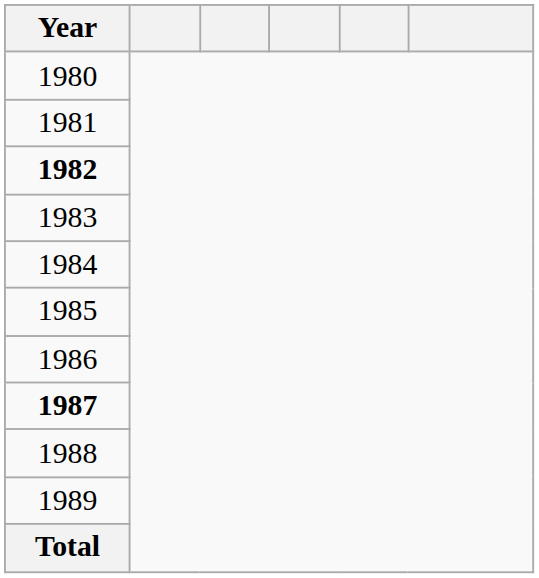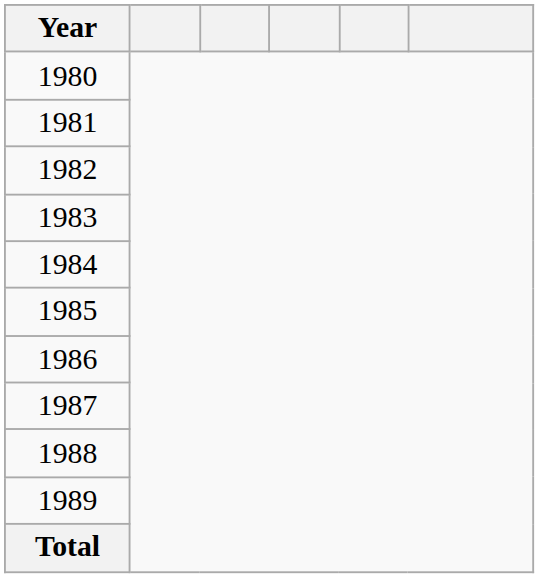(68, 169) bold -> (68, 169) normal
(68, 405) bold -> (68, 405) normal
